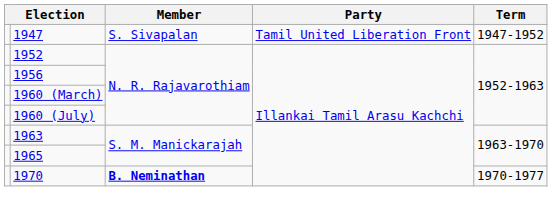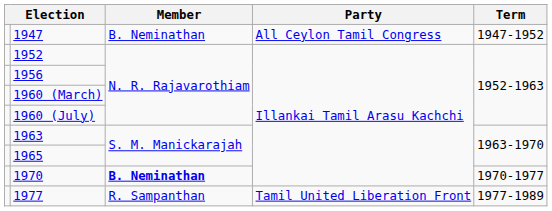(153, 35) S. Sivapalan -> (157, 35) B. Neminathan
(363, 35) Tamil United Liberation Front -> (349, 35) All Ceylon Tamil Congress
+ row: (28, 196)
